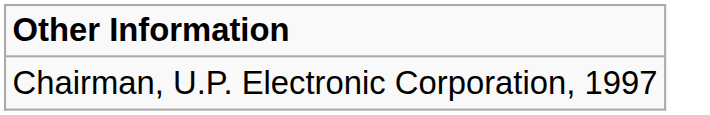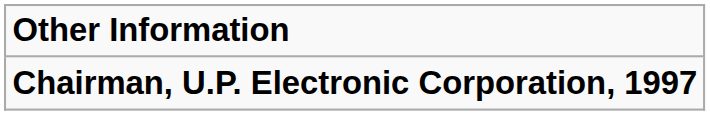(335, 82) normal -> (355, 82) bold
